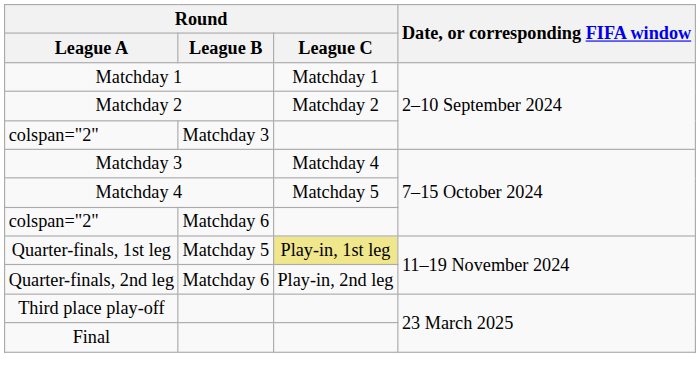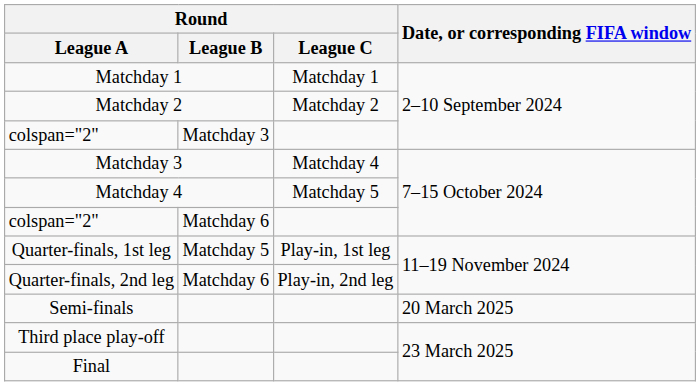(335, 250) khaki background -> (335, 250) no background
+ row: (91, 308)
